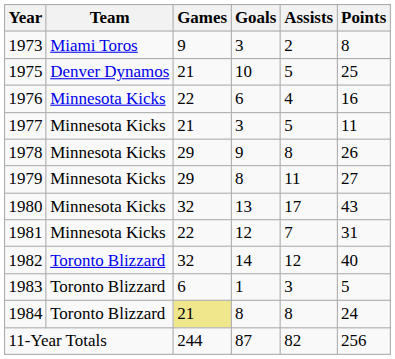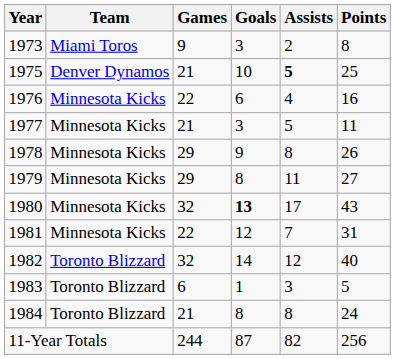(288, 71) normal -> (288, 71) bold
(243, 206) normal -> (243, 206) bold
(186, 313) khaki background -> (186, 313) no background
